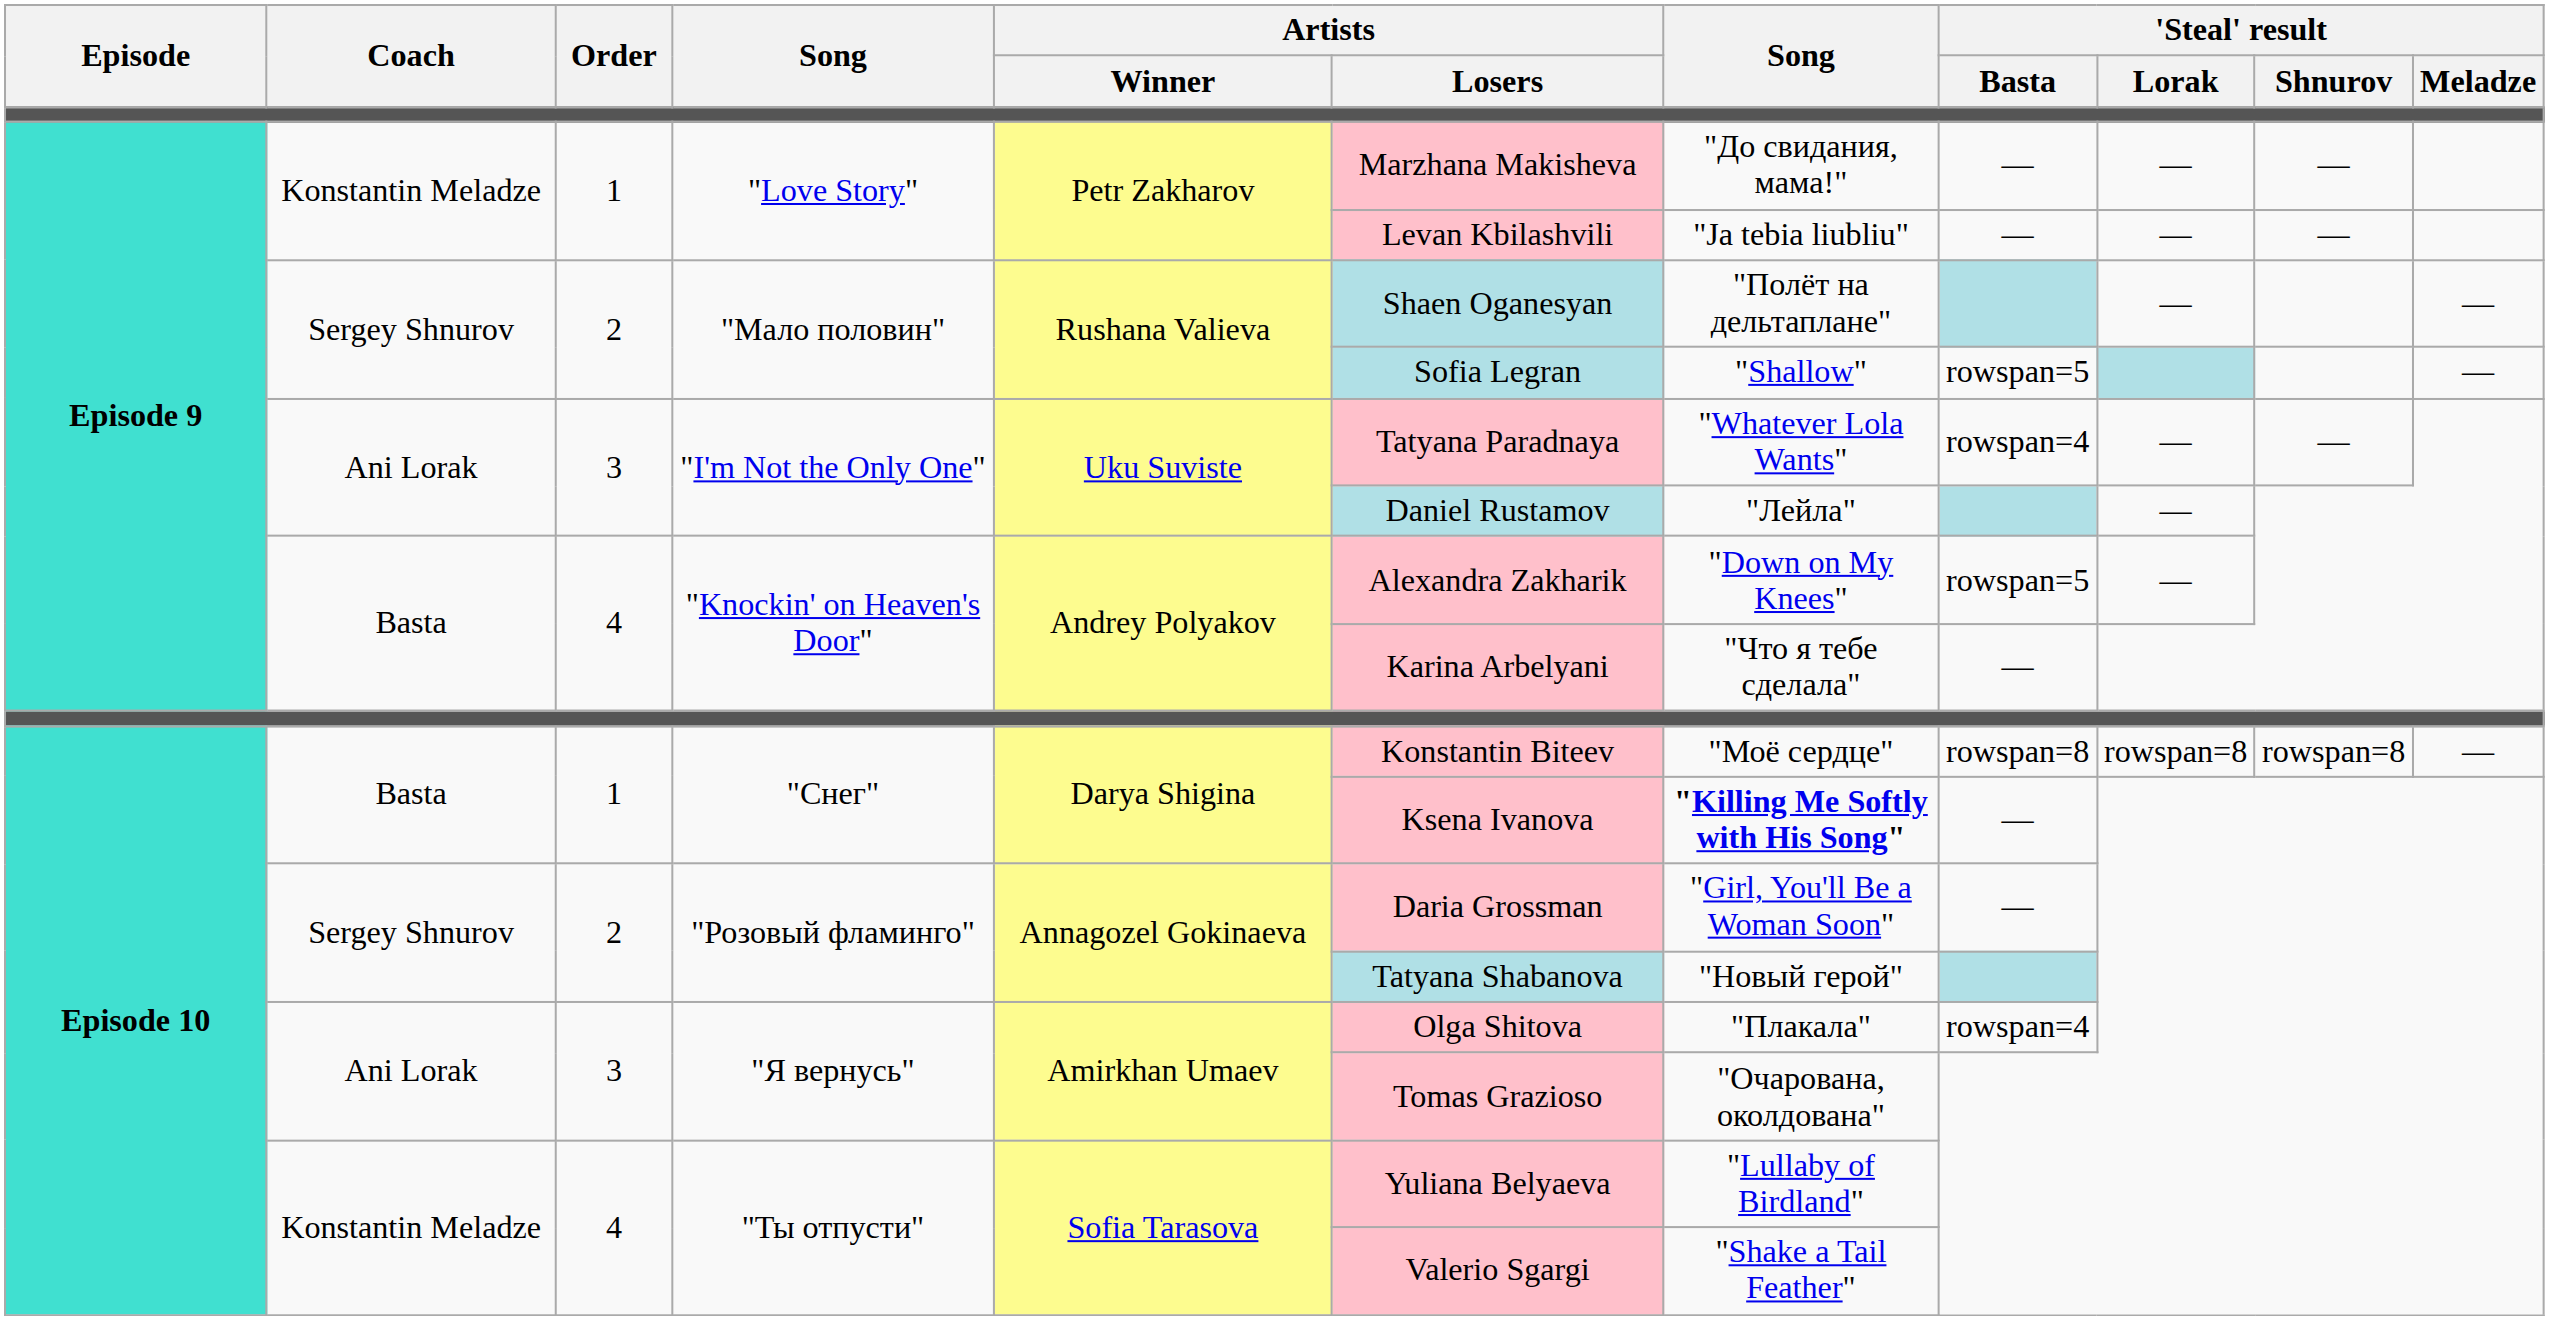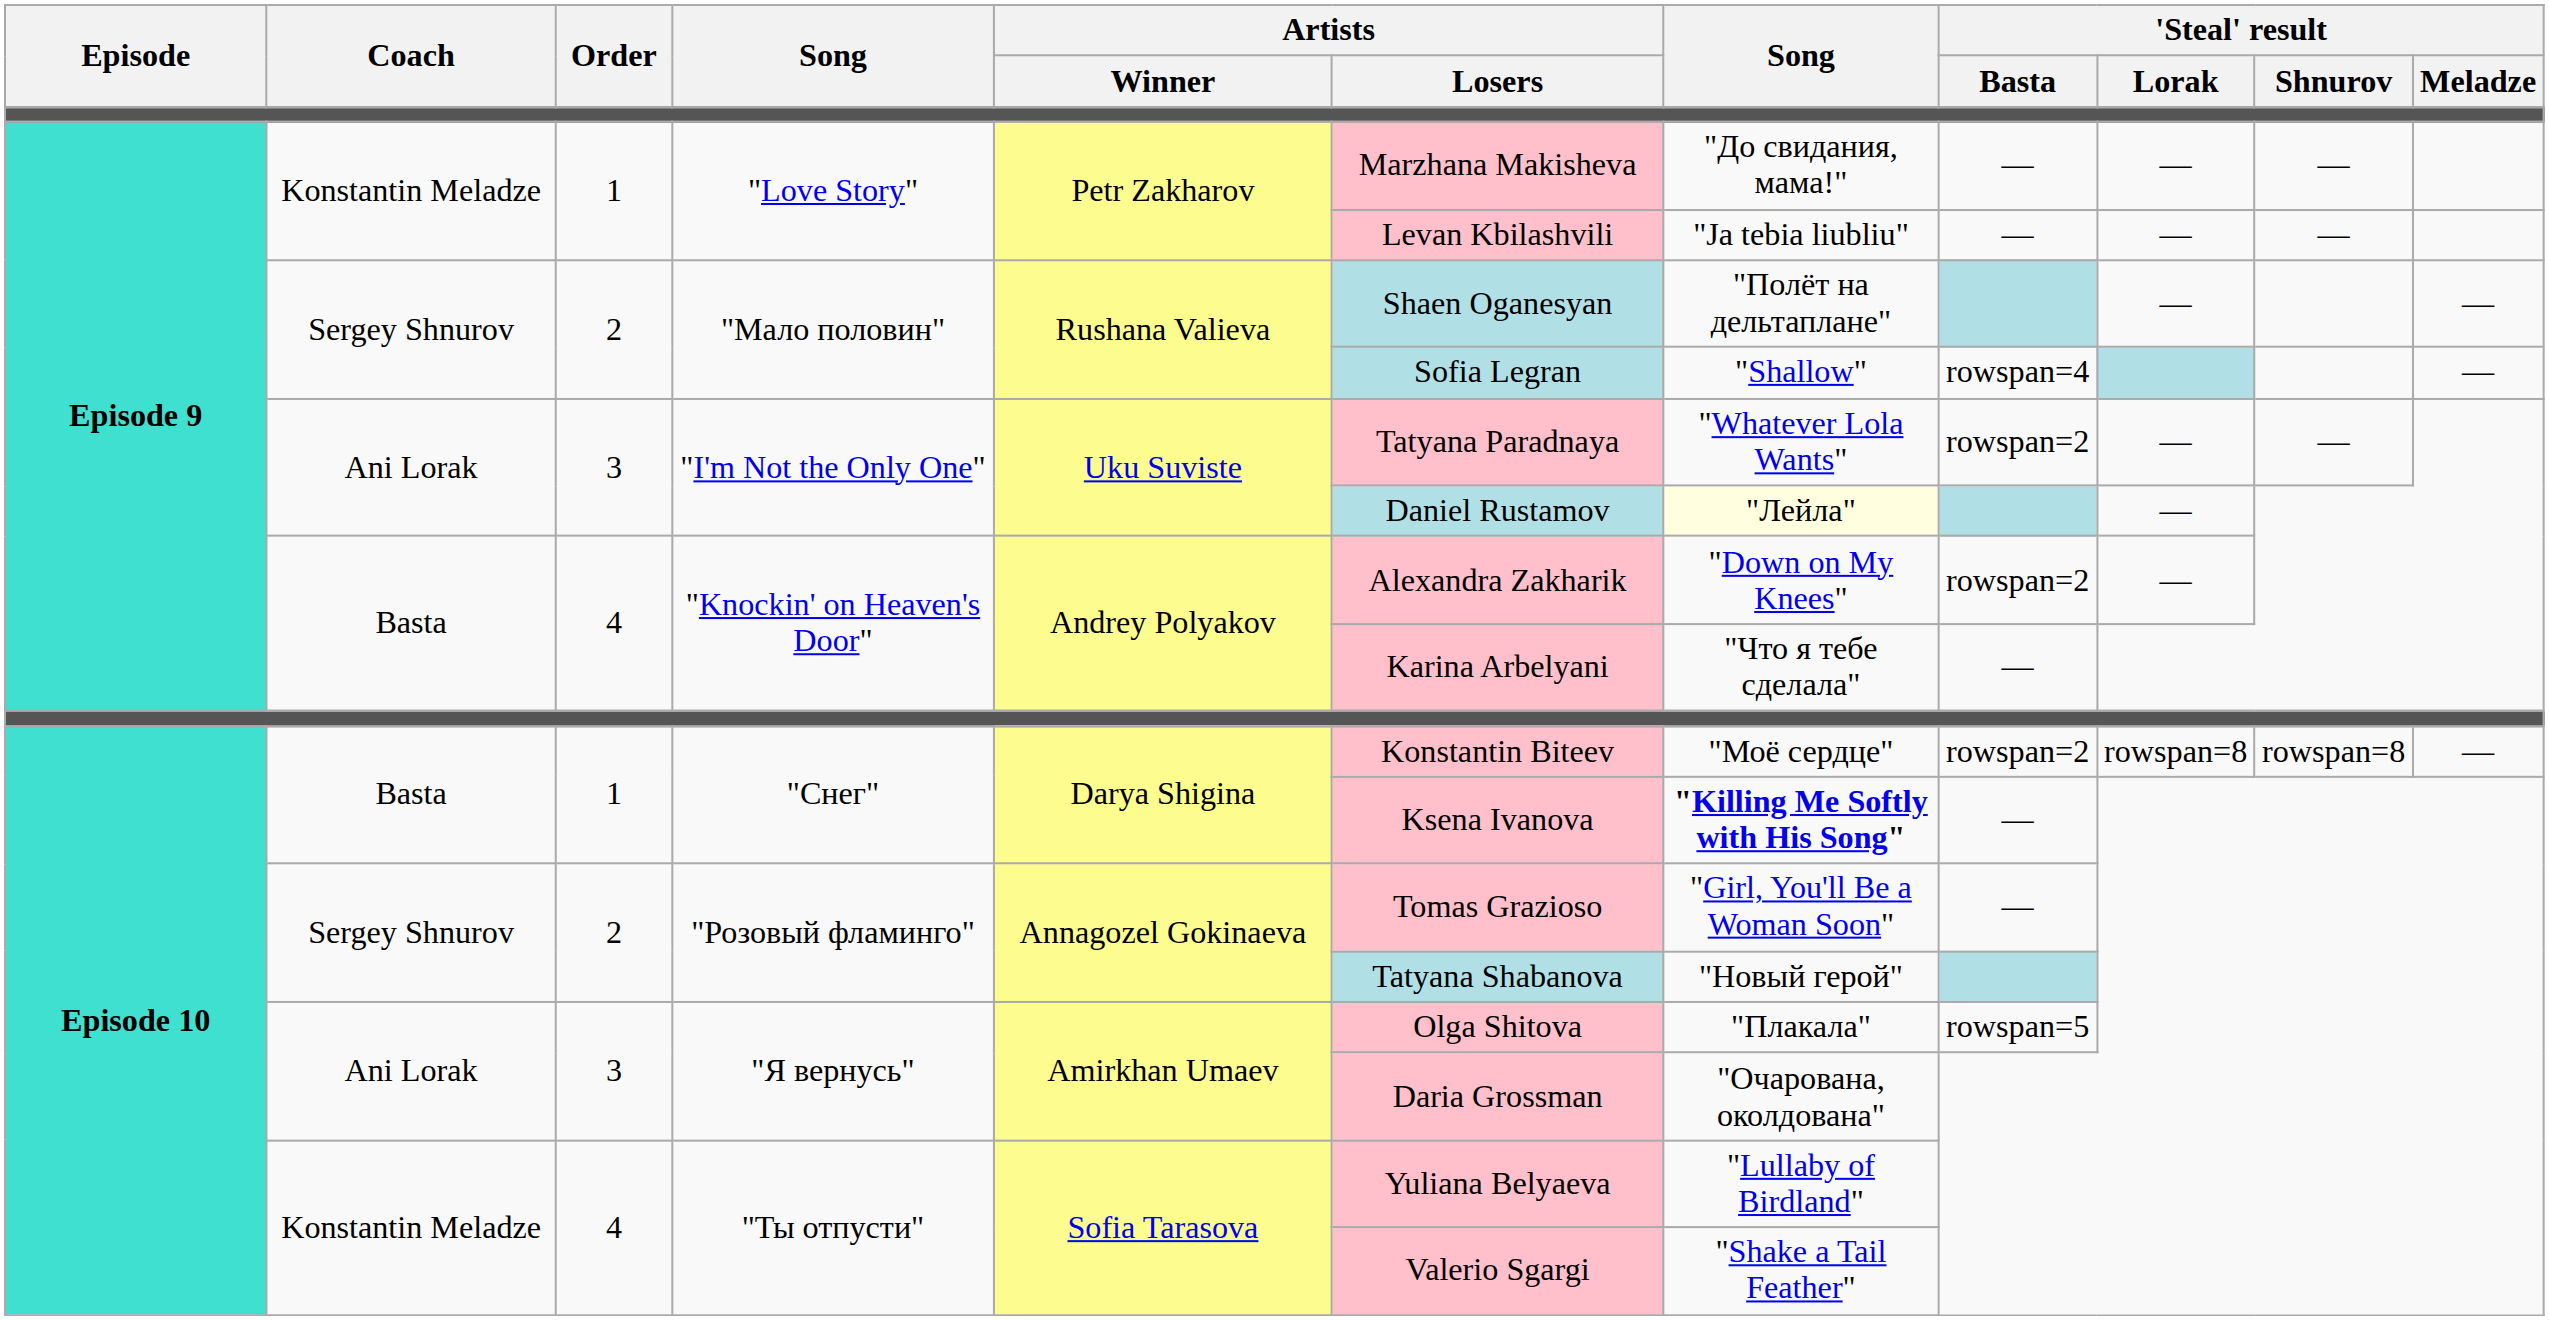(2018, 372) rowspan=5 -> (2018, 372) rowspan=4
(2018, 441) rowspan=4 -> (2018, 441) rowspan=2
(1801, 510) no background -> (1801, 510) lightyellow background
(2018, 579) rowspan=5 -> (2018, 579) rowspan=2
(2018, 750) rowspan=8 -> (2018, 750) rowspan=2
(1498, 906) Daria Grossman -> (1498, 906) Tomas Grazioso
(2018, 1026) rowspan=4 -> (2018, 1026) rowspan=5
(1498, 1096) Tomas Grazioso -> (1498, 1096) Daria Grossman
